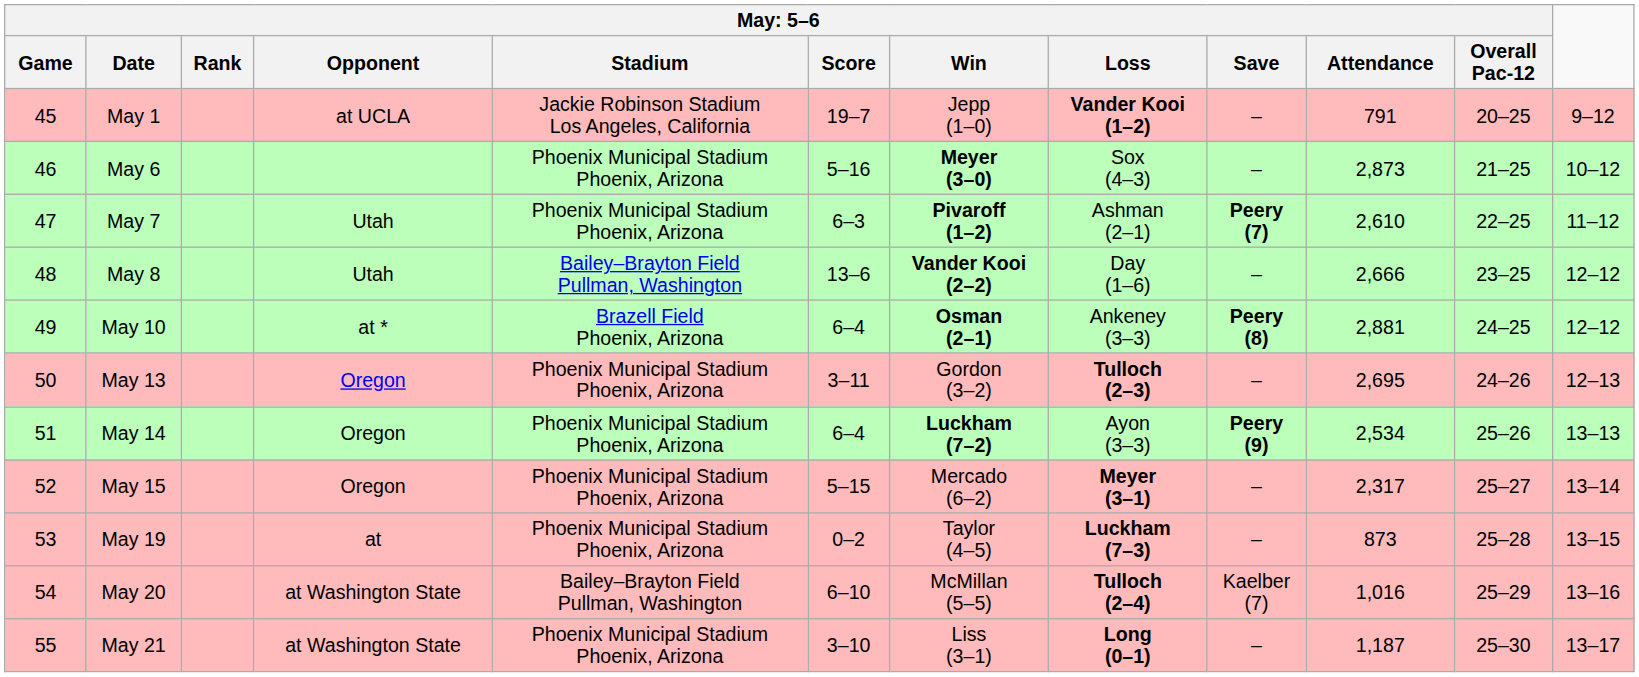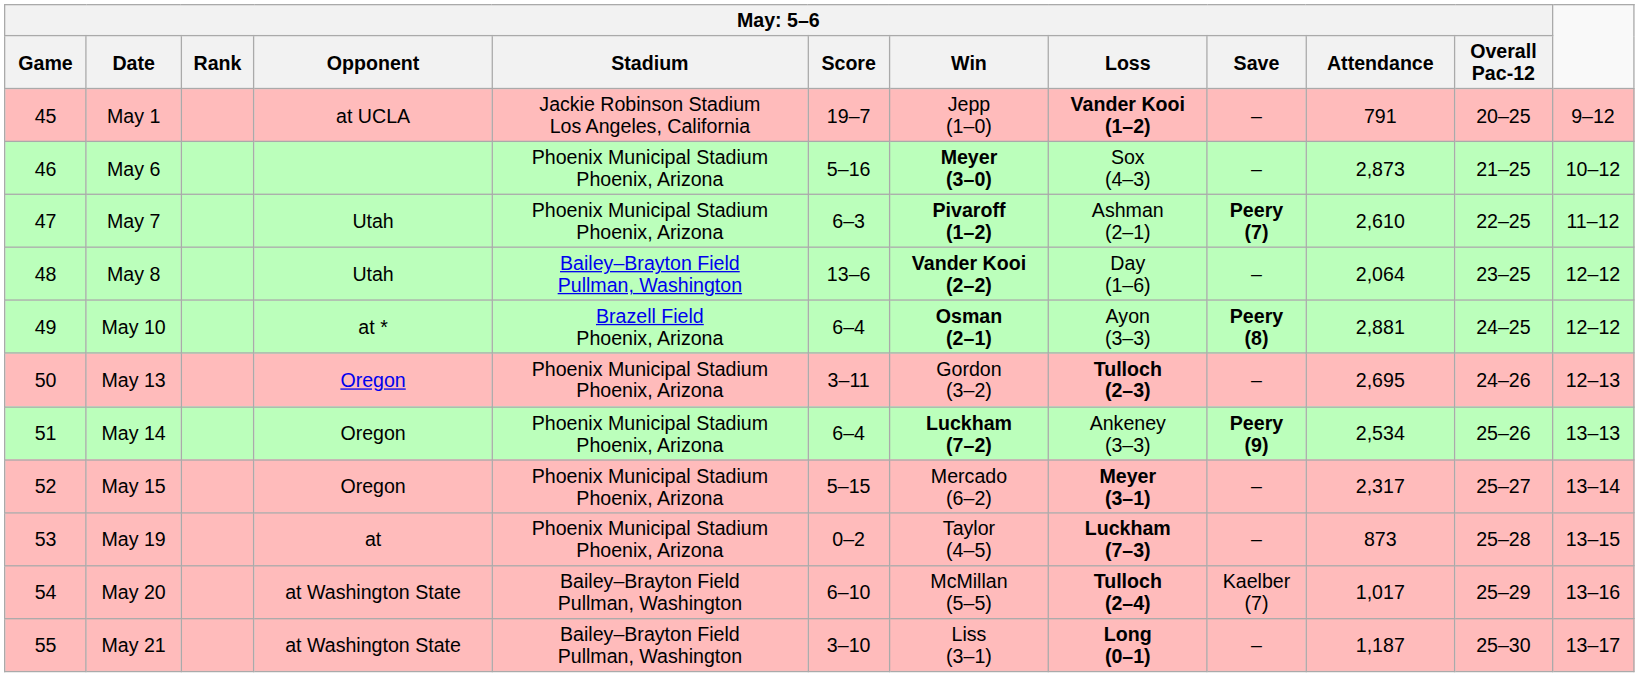(1380, 274) 2,666 -> (1380, 274) 2,064
(1128, 327) Ankeney (3–3) -> (1128, 327) Ayon (3–3)
(1128, 433) Ayon (3–3) -> (1128, 433) Ankeney (3–3)
(1380, 592) 1,016 -> (1380, 592) 1,017
(650, 645) Phoenix Municipal Stadium Phoenix, Arizona -> (650, 645) Bailey–Brayton Field Pullman, Washington
